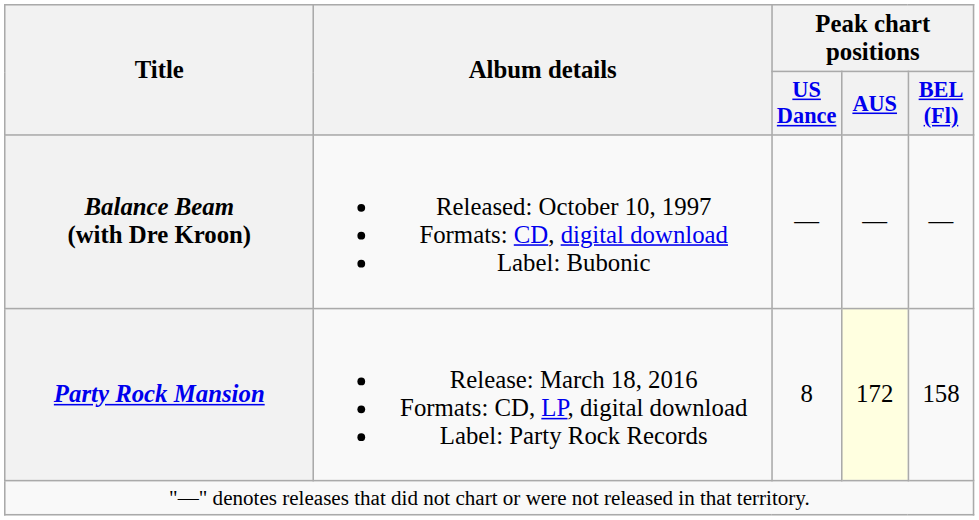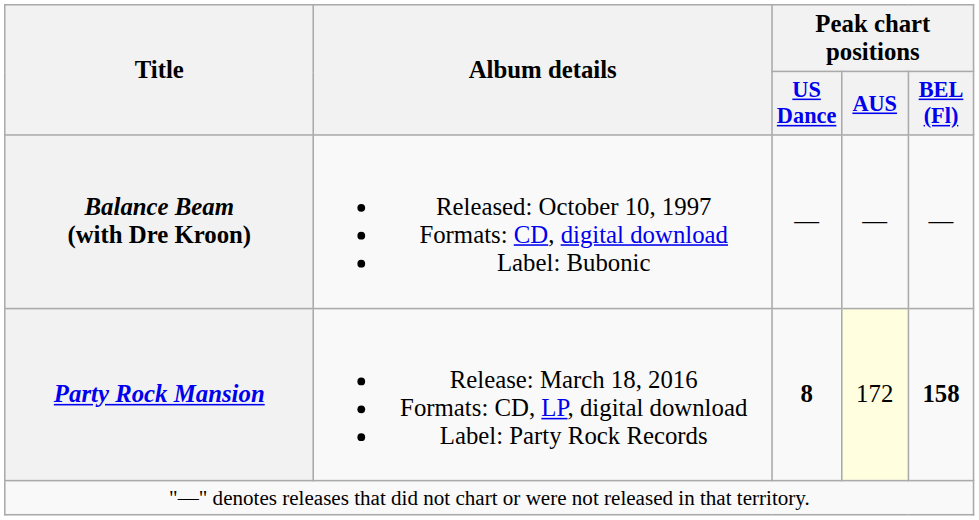(807, 393) normal -> (807, 393) bold
(941, 393) normal -> (941, 393) bold
